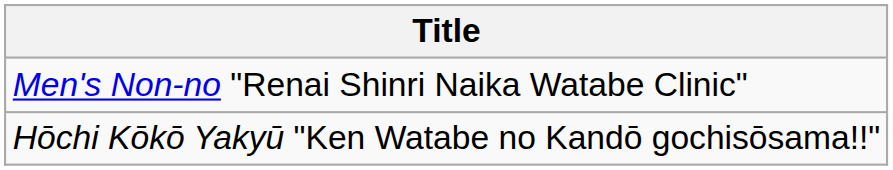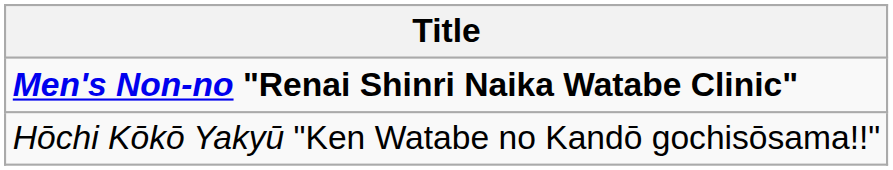(380, 84) normal -> (405, 84) bold
